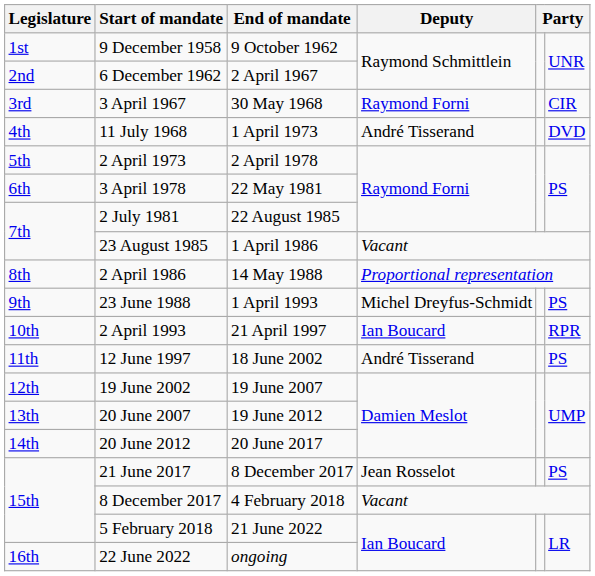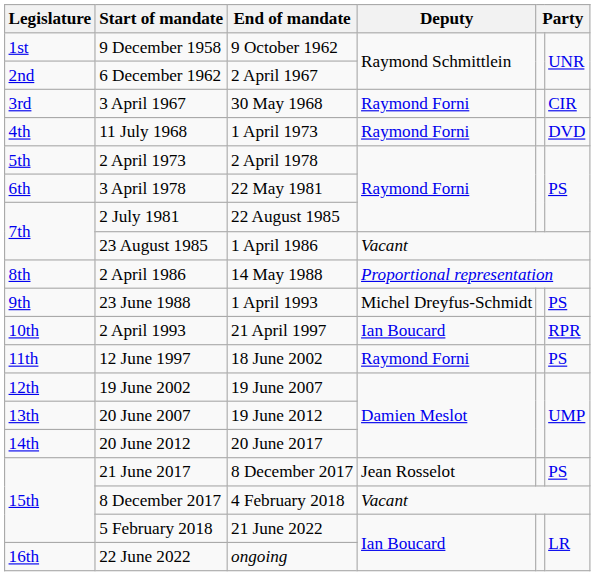(418, 132) André Tisserand -> (415, 132) Raymond Forni
(418, 358) André Tisserand -> (415, 358) Raymond Forni
